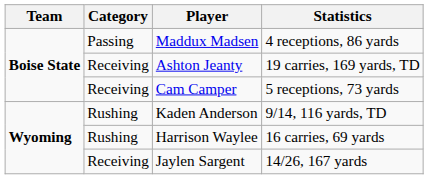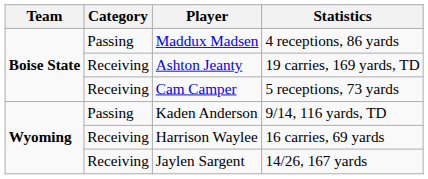(113, 113) Rushing -> (110, 113) Passing
(113, 137) Rushing -> (118, 137) Receiving
